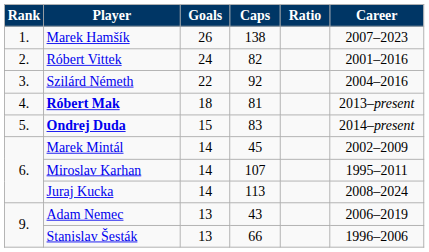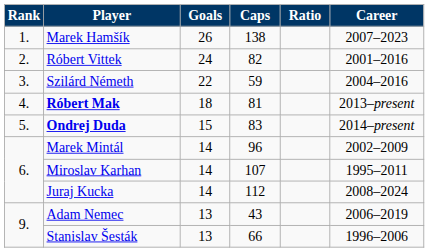(255, 81) 92 -> (255, 81) 59
(255, 147) 45 -> (255, 147) 96
(255, 192) 113 -> (255, 192) 112
